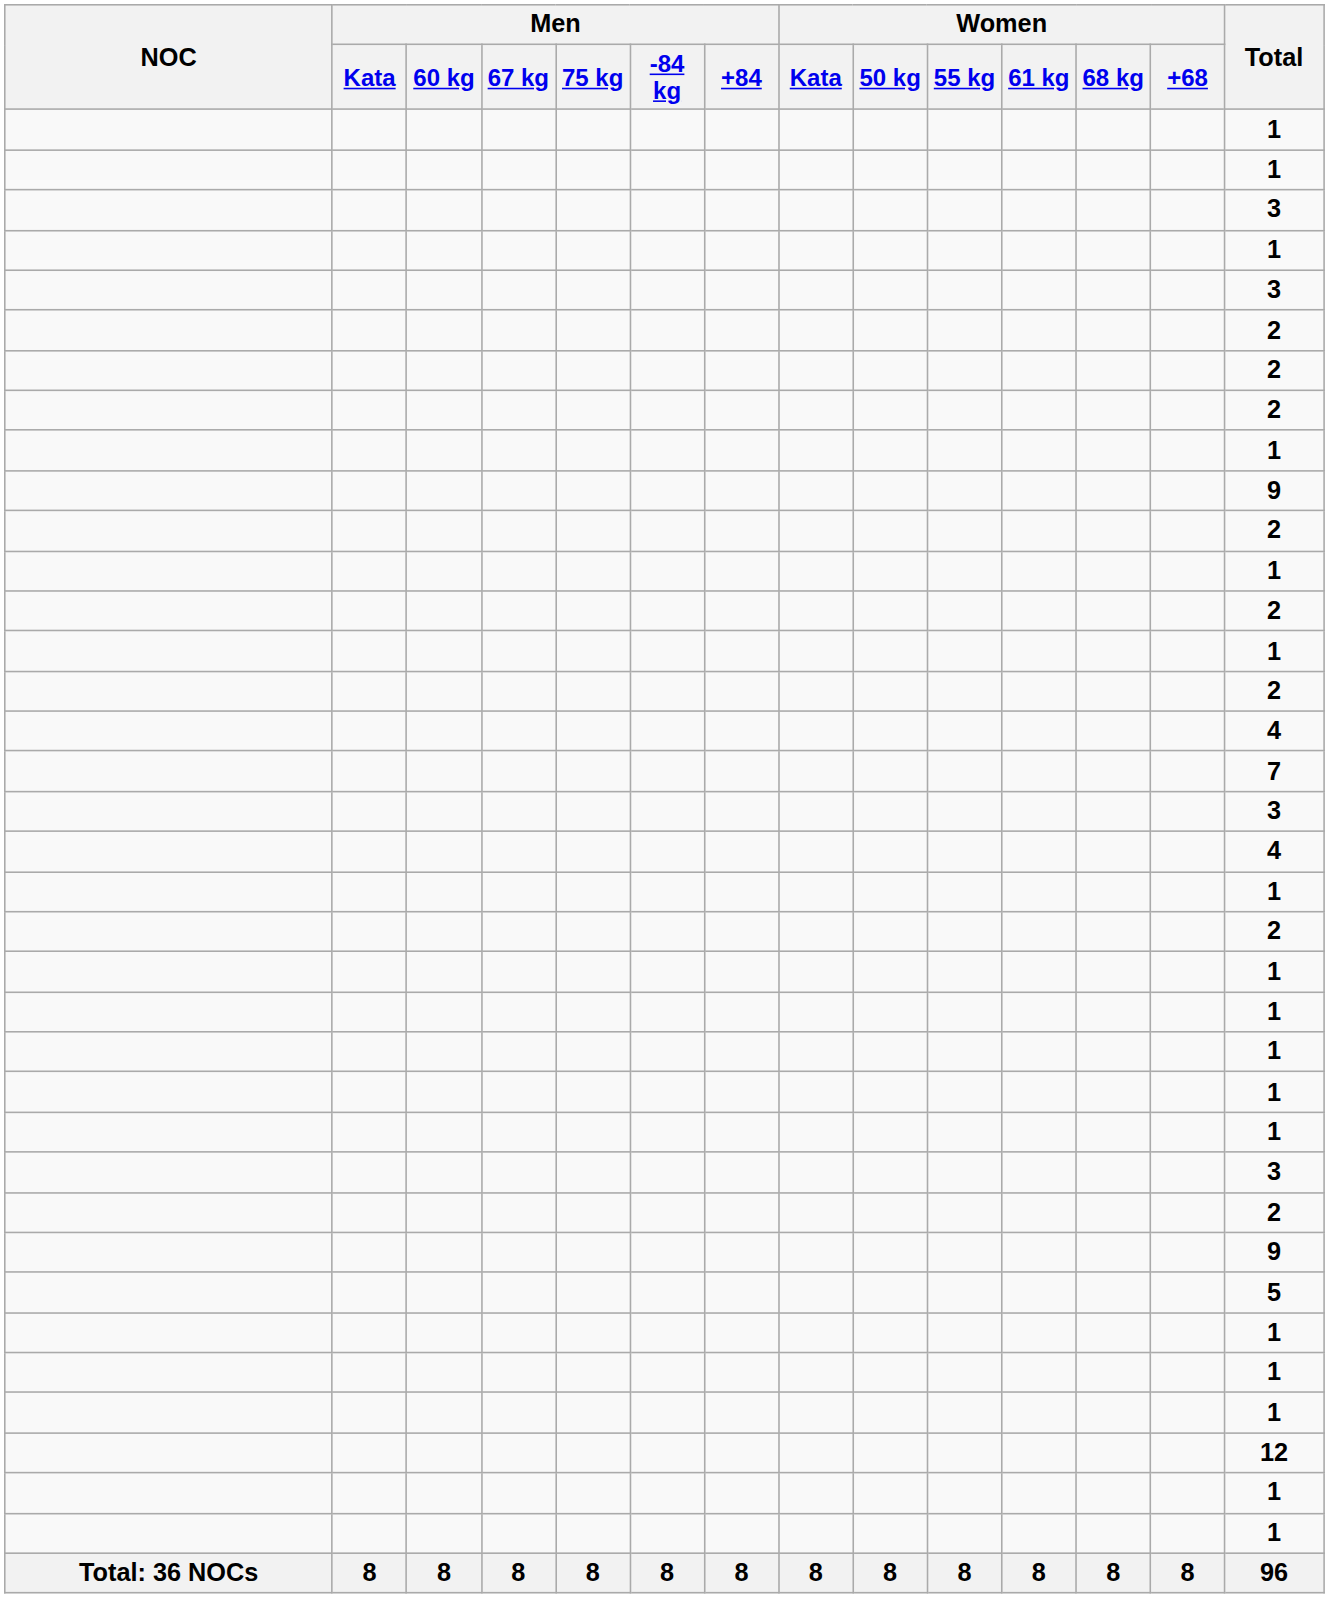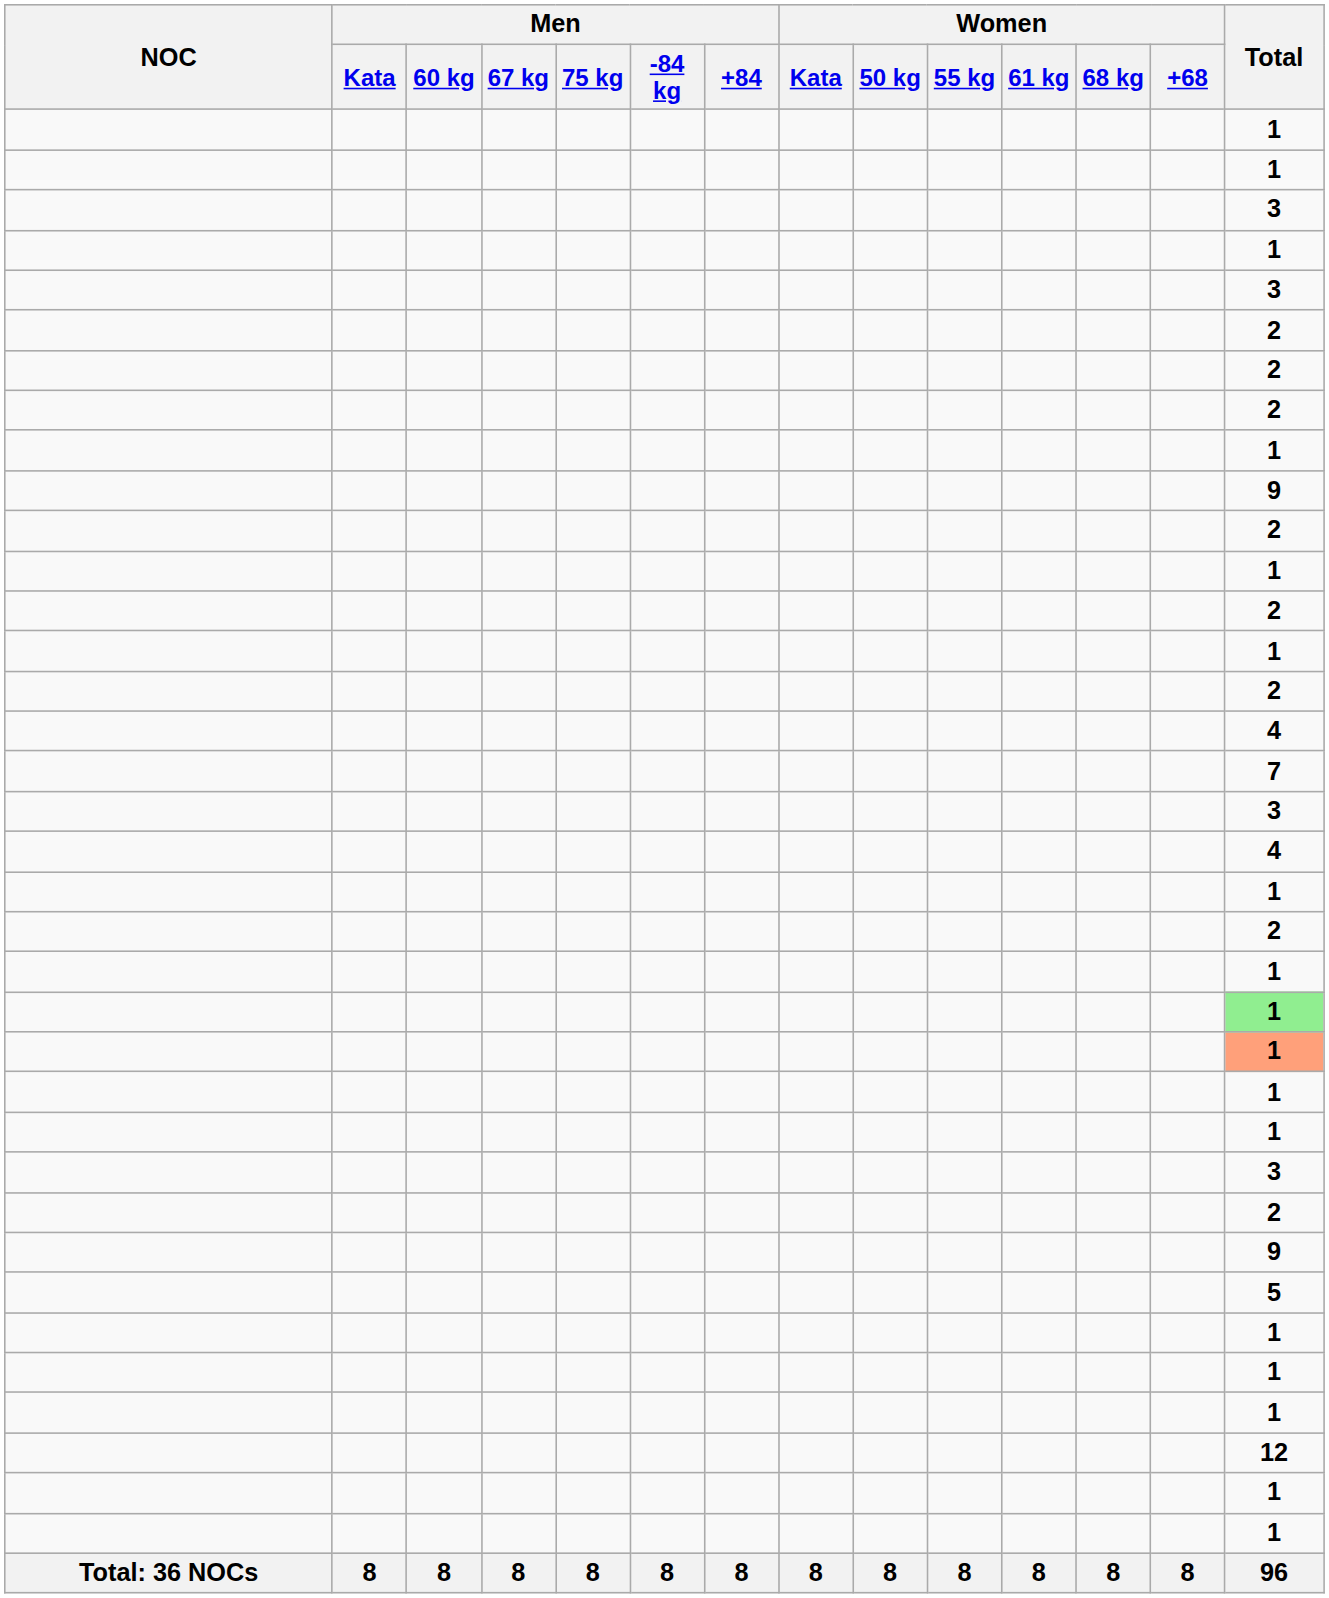(1274, 1011) no background -> (1274, 1011) lightgreen background
(1274, 1051) no background -> (1274, 1051) lightsalmon background
